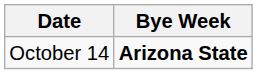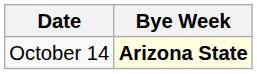(183, 53) no background -> (183, 53) lightyellow background
